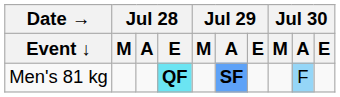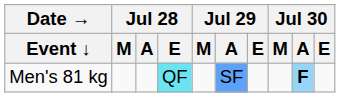(175, 77) bold -> (175, 77) normal
(232, 77) bold -> (232, 77) normal
(303, 77) normal -> (303, 77) bold
